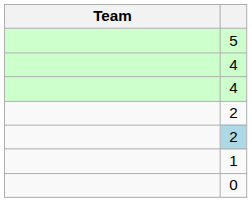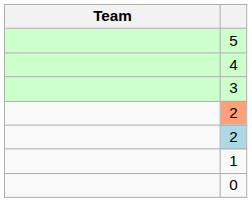(233, 88) 4 -> (233, 88) 3
(233, 112) no background -> (233, 112) lightsalmon background
